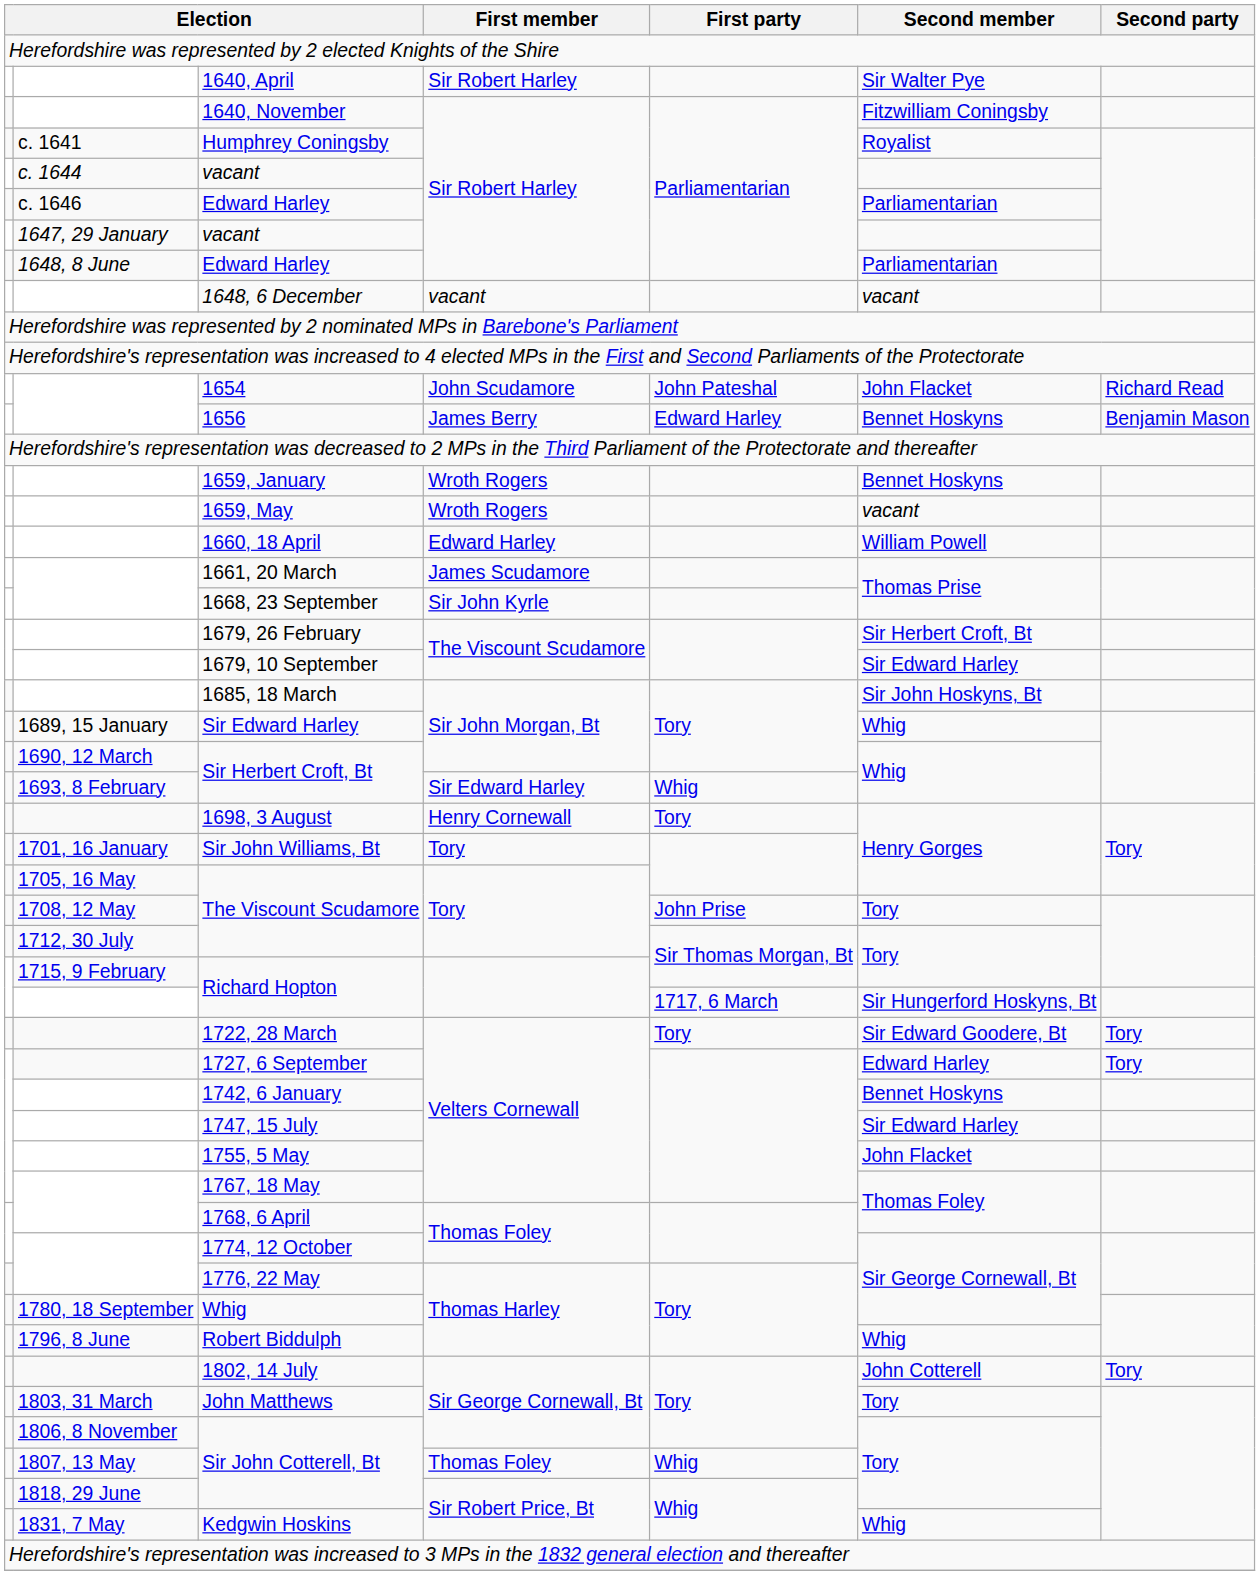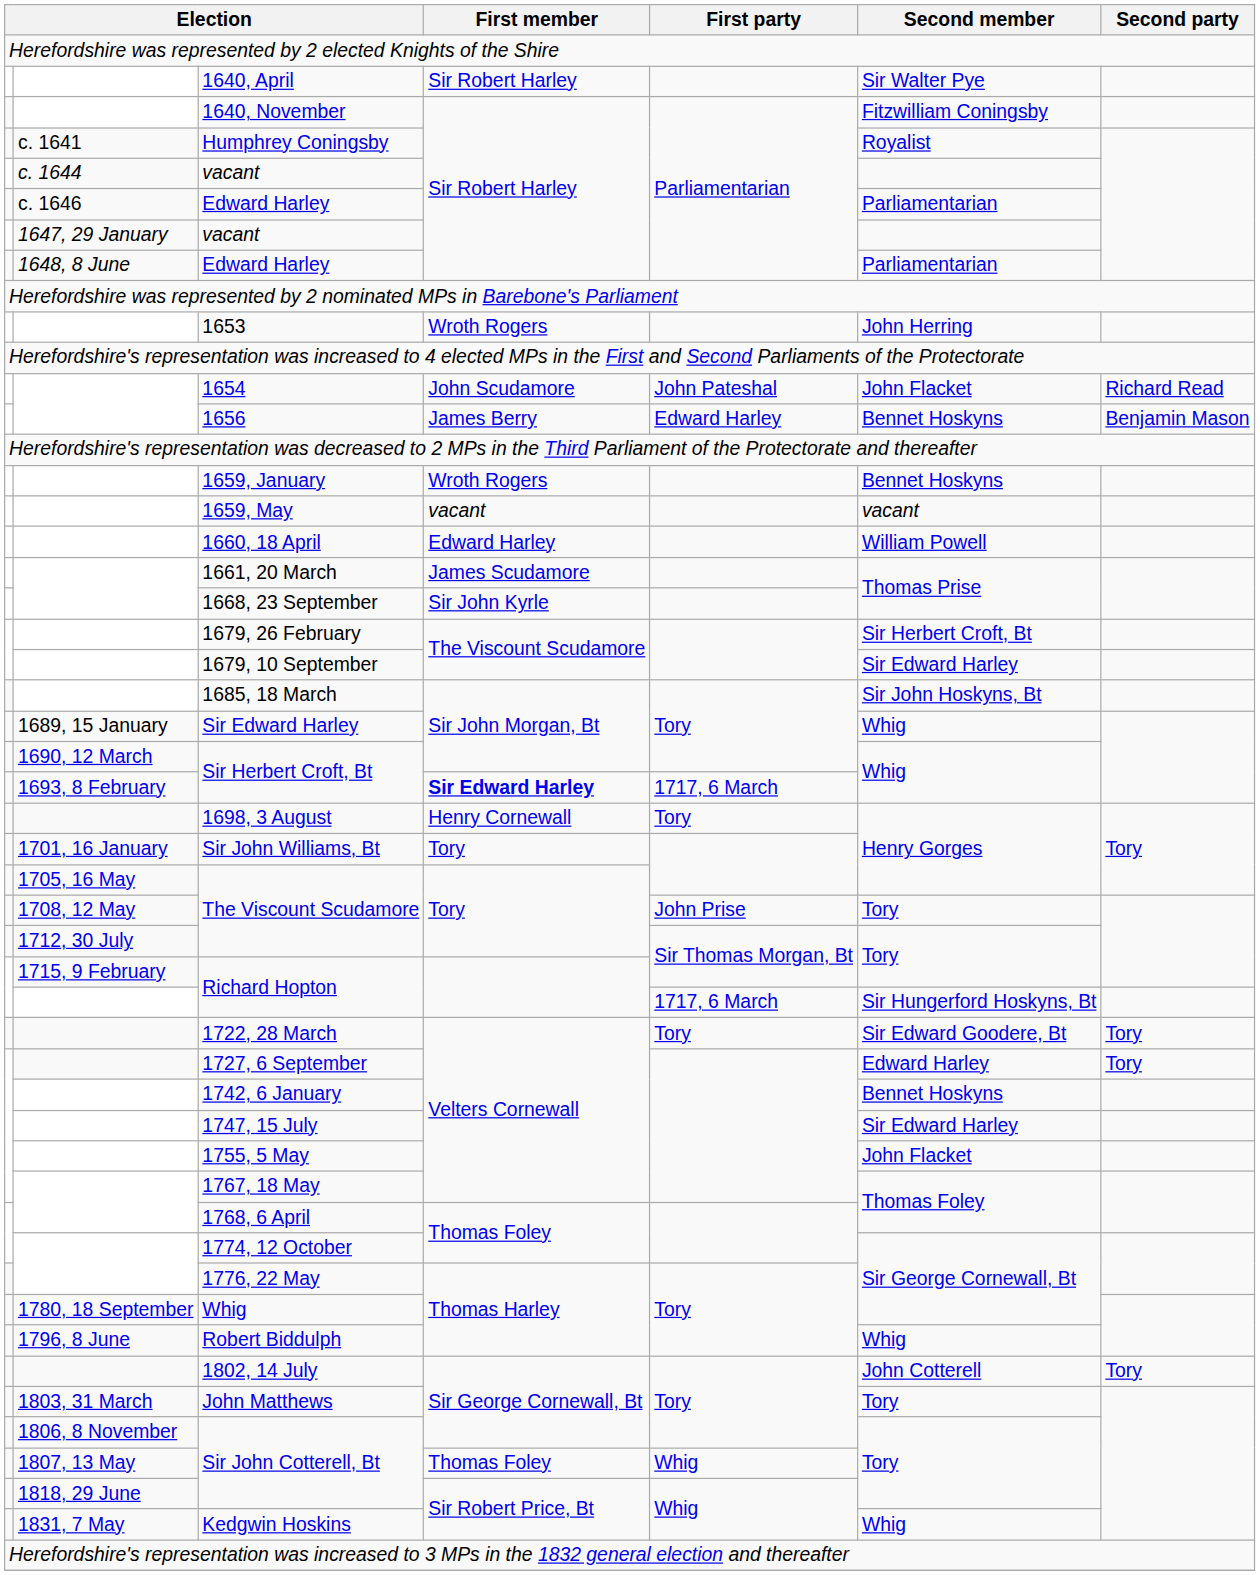- row: (106, 296)
+ row: (106, 327)
(488, 511) Wroth Rogers -> (457, 511) vacant
(506, 787) normal -> (511, 787) bold
(676, 787) Whig -> (716, 787) 1717, 6 March
